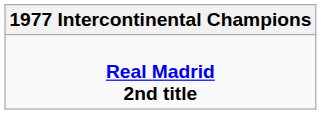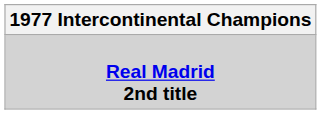(160, 82) no background -> (160, 82) lightgrey background
